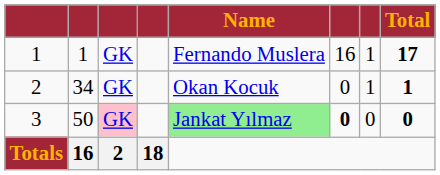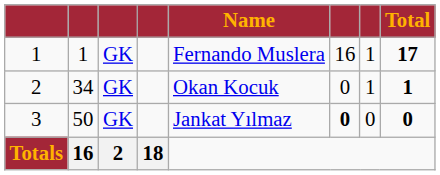(118, 119) pink background -> (118, 119) no background
(232, 119) lightgreen background -> (232, 119) no background
